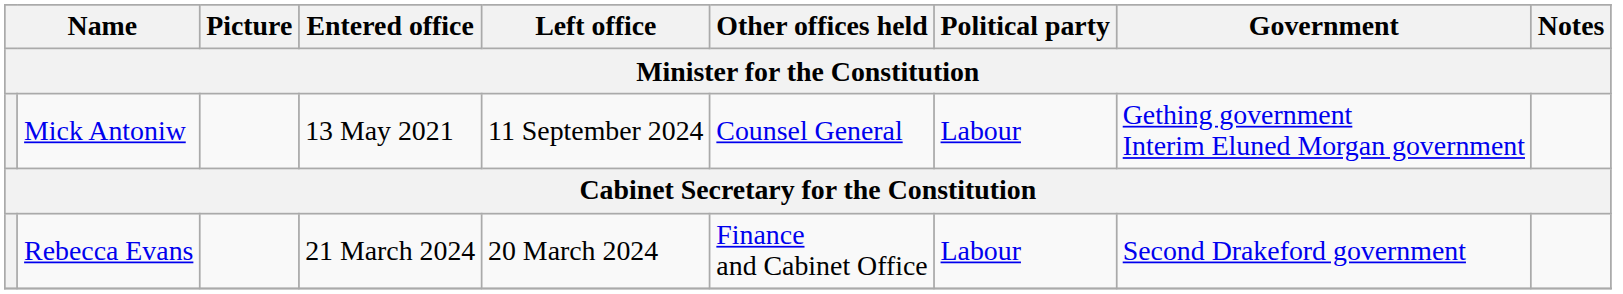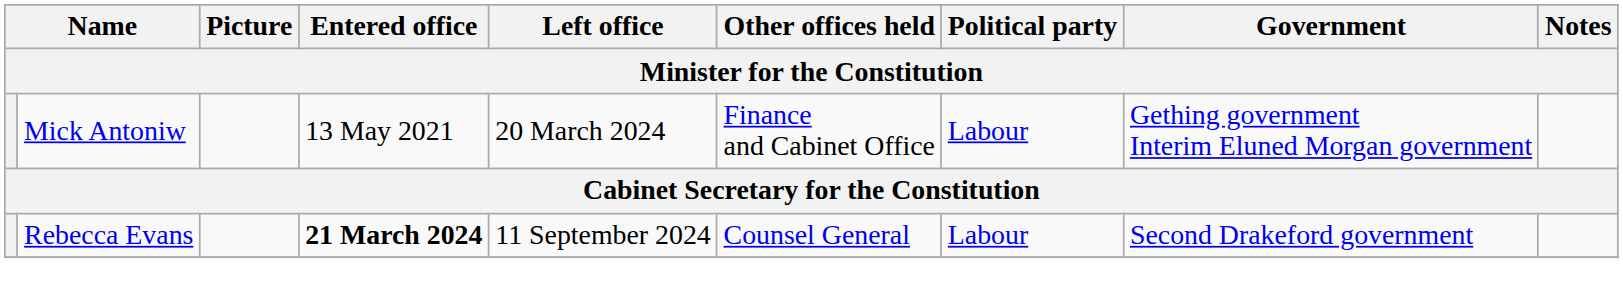(596, 130) 11 September 2024 -> (580, 130) 20 March 2024
(810, 130) Counsel General -> (829, 130) Finance and Cabinet Office
(390, 250) normal -> (394, 234) bold
(573, 250) 20 March 2024 -> (603, 234) 11 September 2024
(822, 250) Finance and Cabinet Office -> (817, 234) Counsel General
